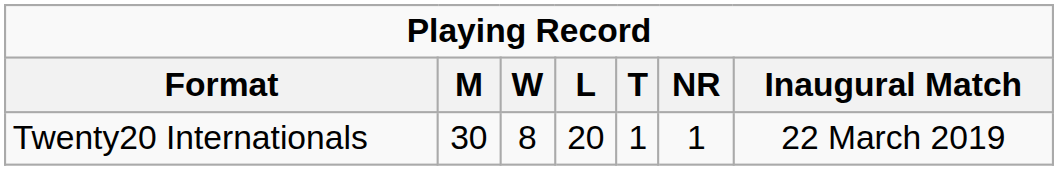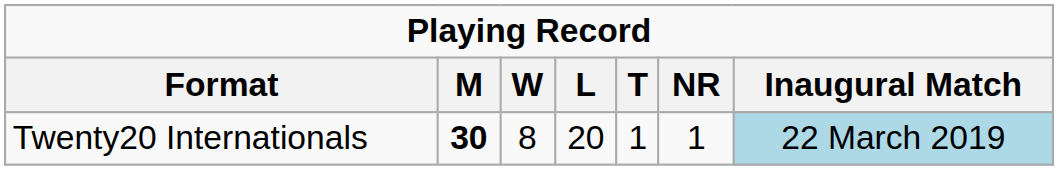(469, 137) normal -> (469, 137) bold
(893, 137) no background -> (893, 137) lightblue background
